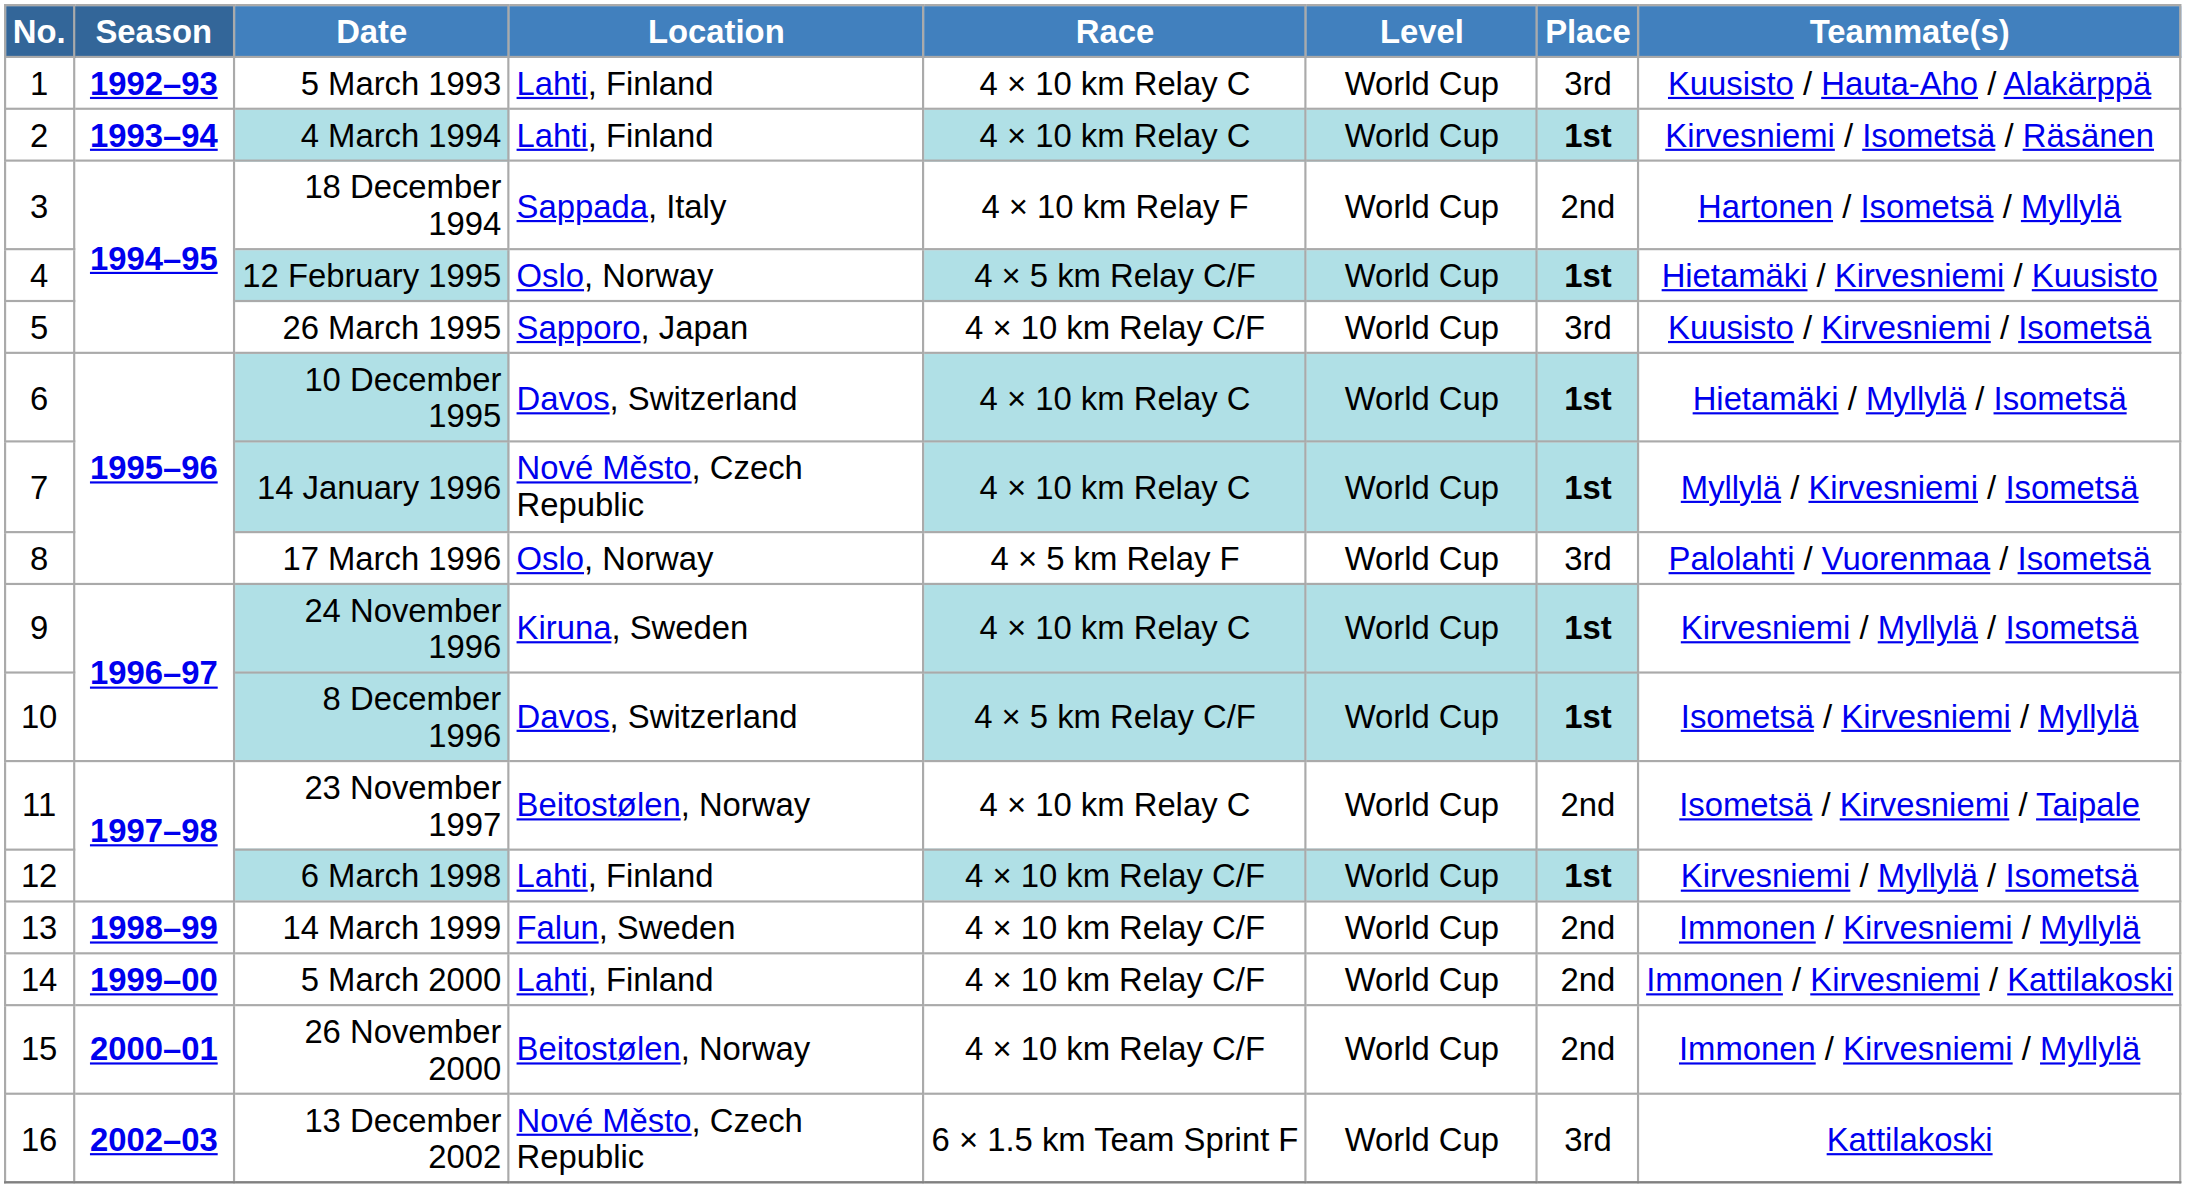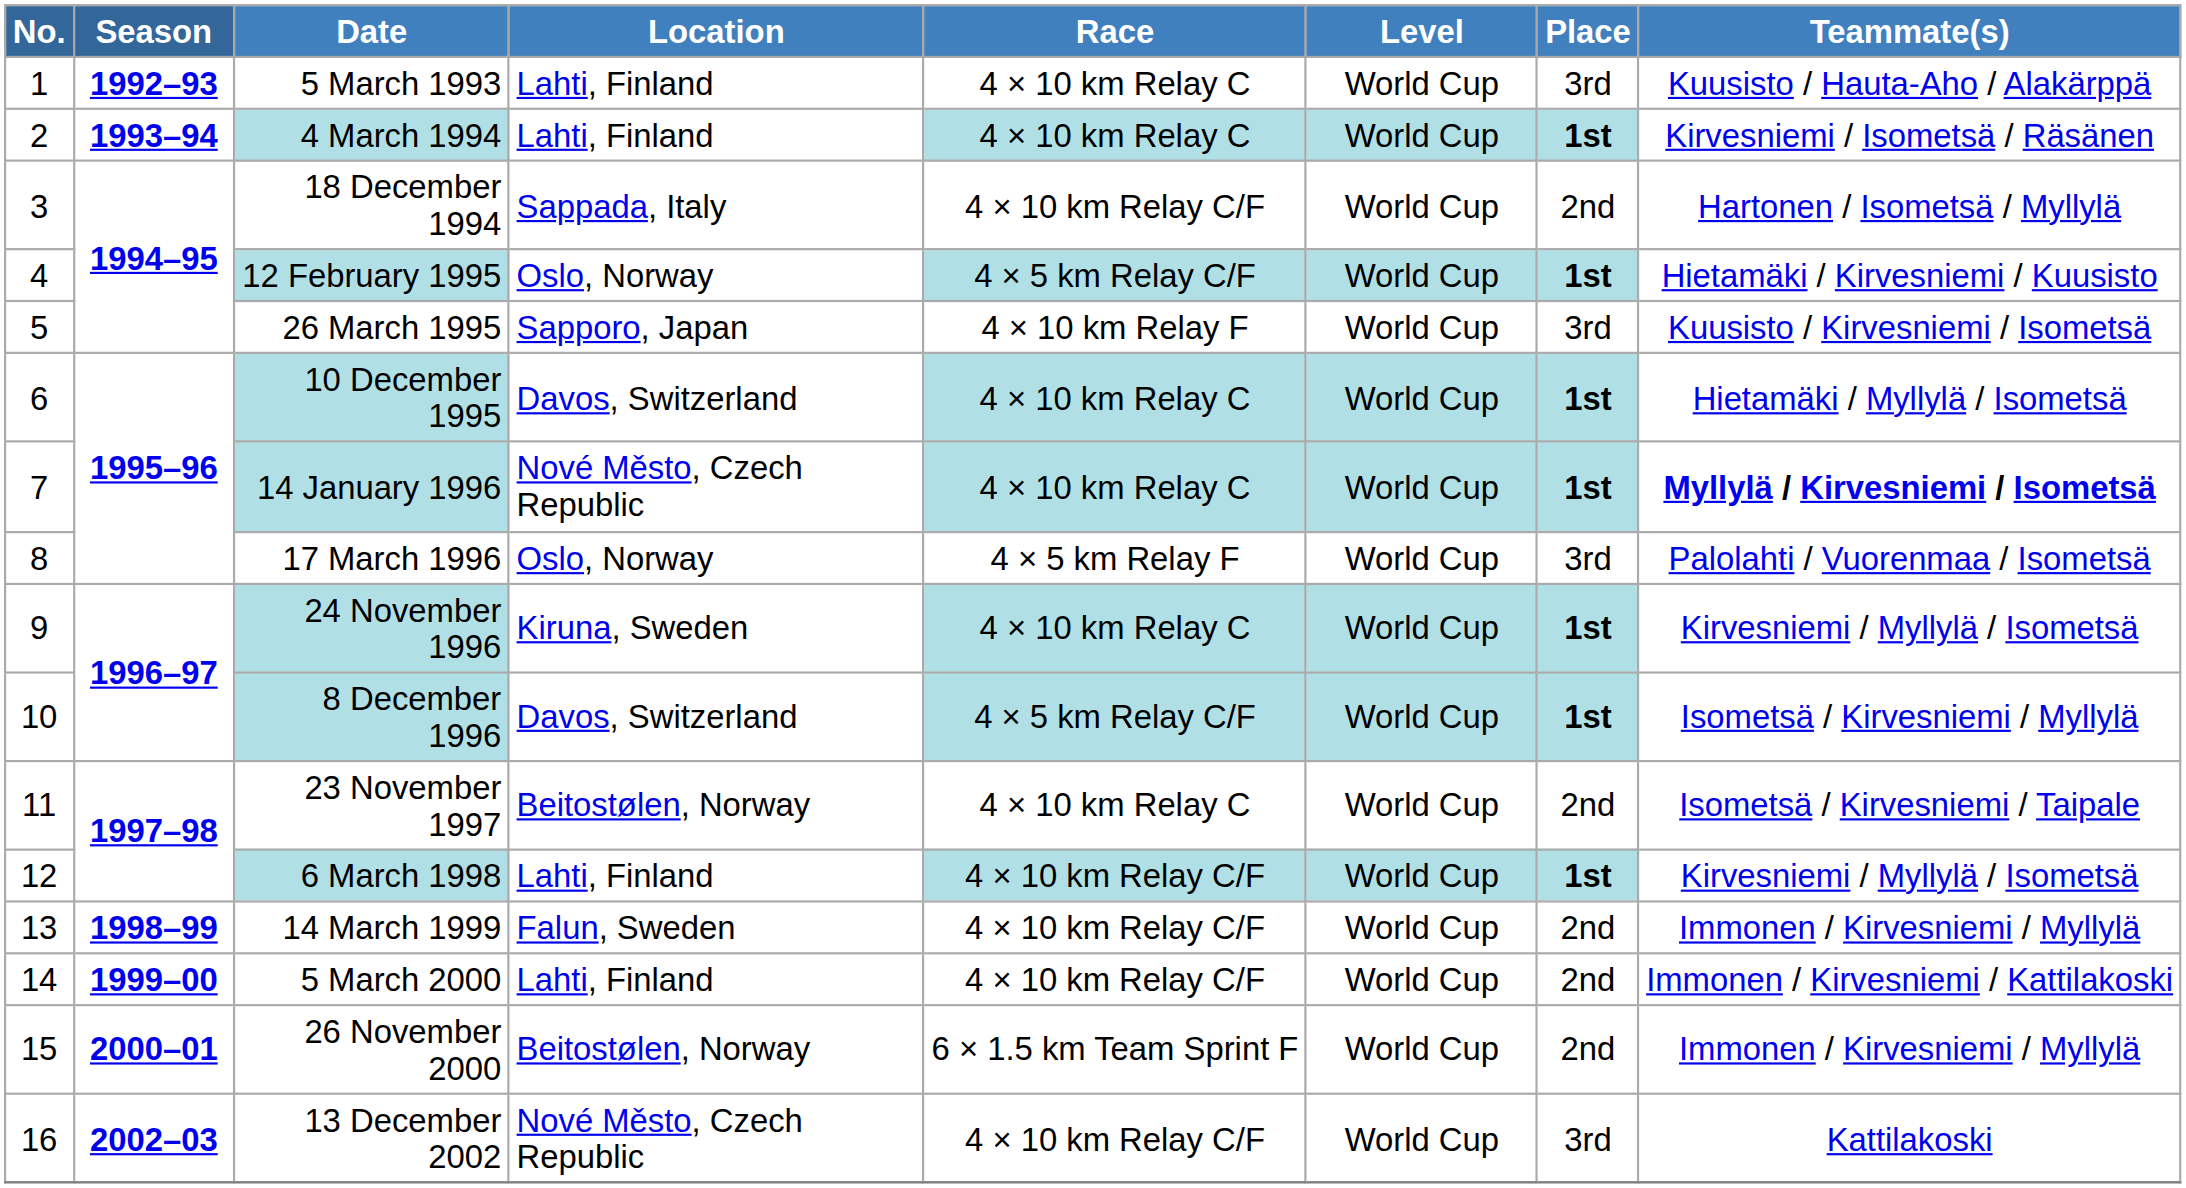(1115, 206) 4 × 10 km Relay F -> (1115, 206) 4 × 10 km Relay C/F
(1115, 328) 4 × 10 km Relay C/F -> (1115, 328) 4 × 10 km Relay F
(1910, 487) normal -> (1910, 487) bold
(1115, 1050) 4 × 10 km Relay C/F -> (1115, 1050) 6 × 1.5 km Team Sprint F
(1115, 1138) 6 × 1.5 km Team Sprint F -> (1115, 1138) 4 × 10 km Relay C/F
